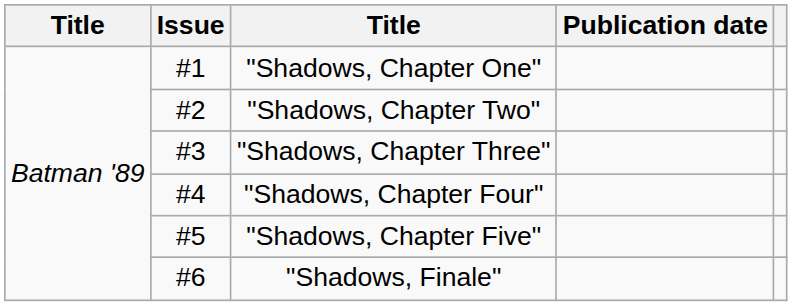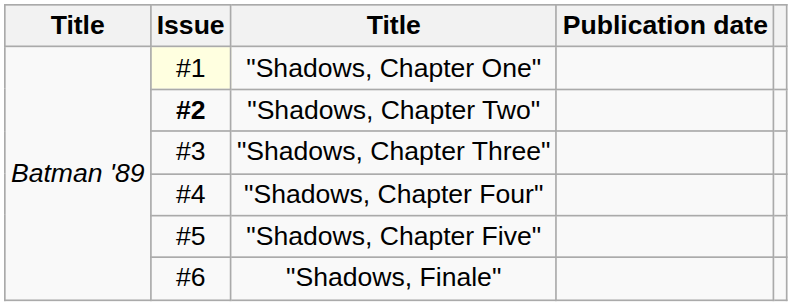(191, 67) no background -> (191, 67) lightyellow background
(191, 109) normal -> (191, 109) bold
